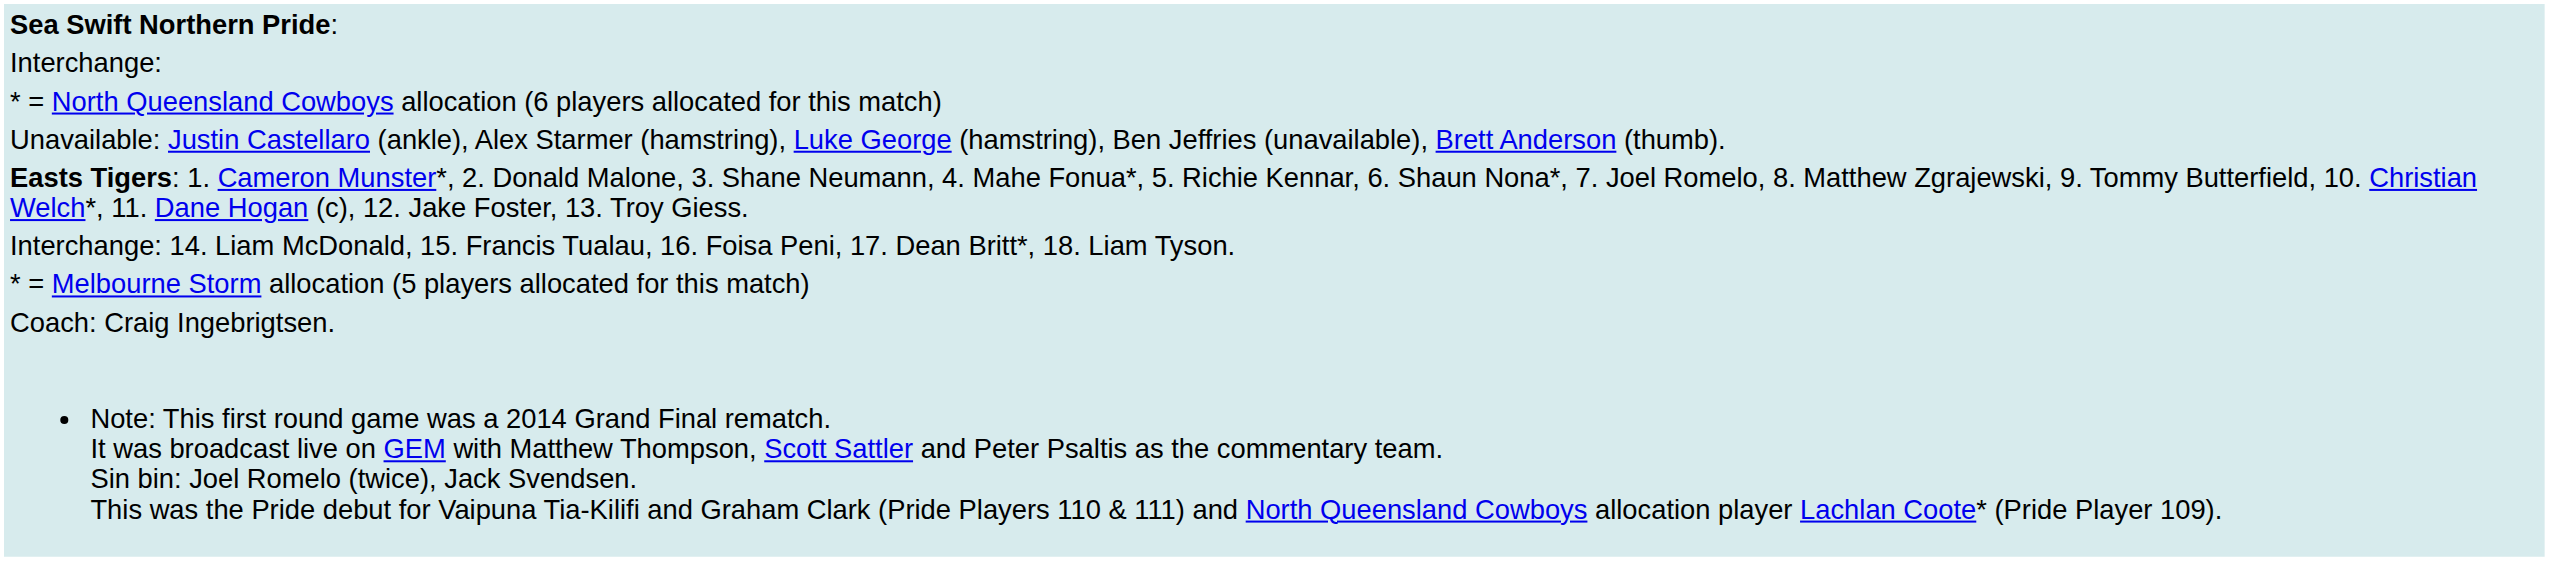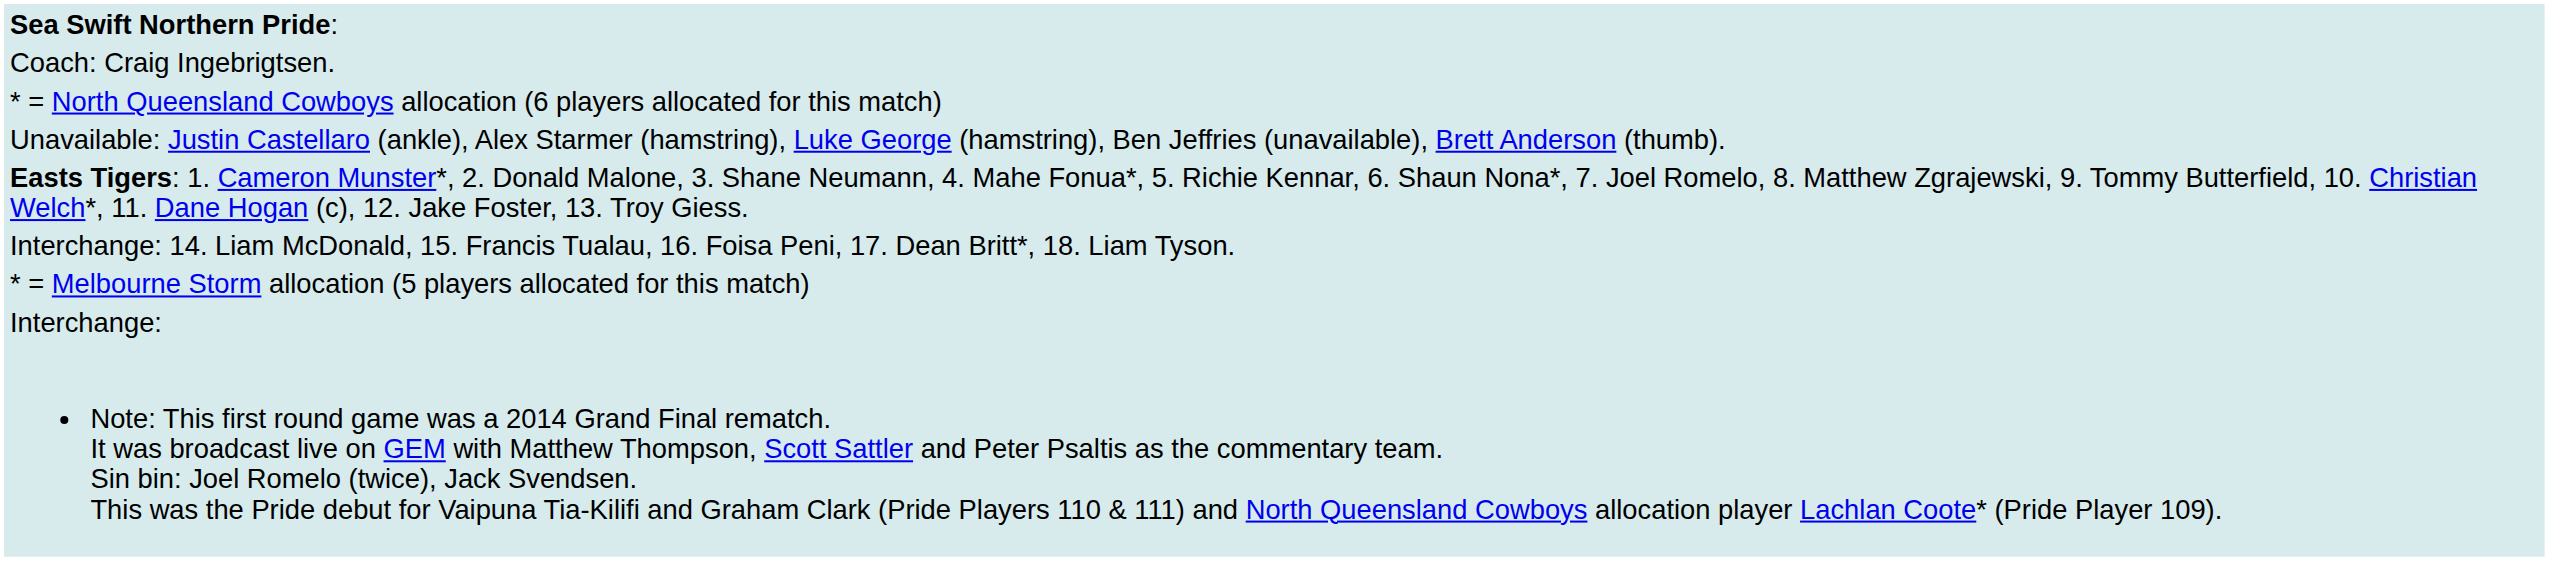(86, 63) Interchange: -> (173, 63) Coach: Craig Ingebrigtsen.
(173, 323) Coach: Craig Ingebrigtsen. -> (86, 323) Interchange:
